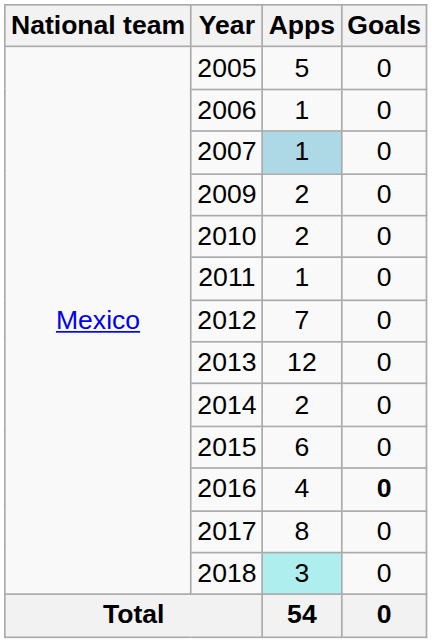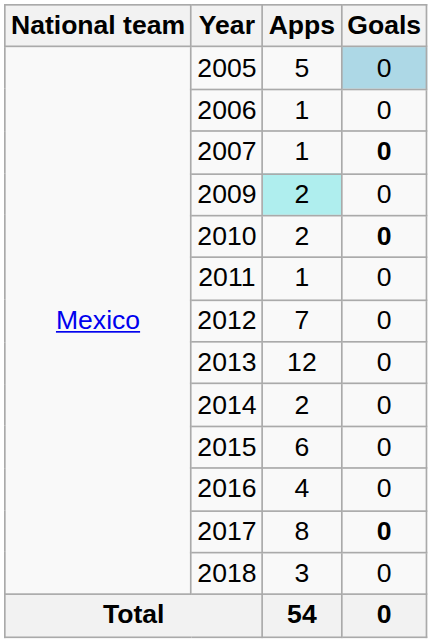(384, 67) no background -> (384, 67) lightblue background
(302, 151) lightblue background -> (302, 151) no background
(384, 151) normal -> (384, 151) bold
(302, 194) no background -> (302, 194) paleturquoise background
(384, 236) normal -> (384, 236) bold
(384, 488) bold -> (384, 488) normal
(384, 531) normal -> (384, 531) bold
(302, 573) paleturquoise background -> (302, 573) no background
